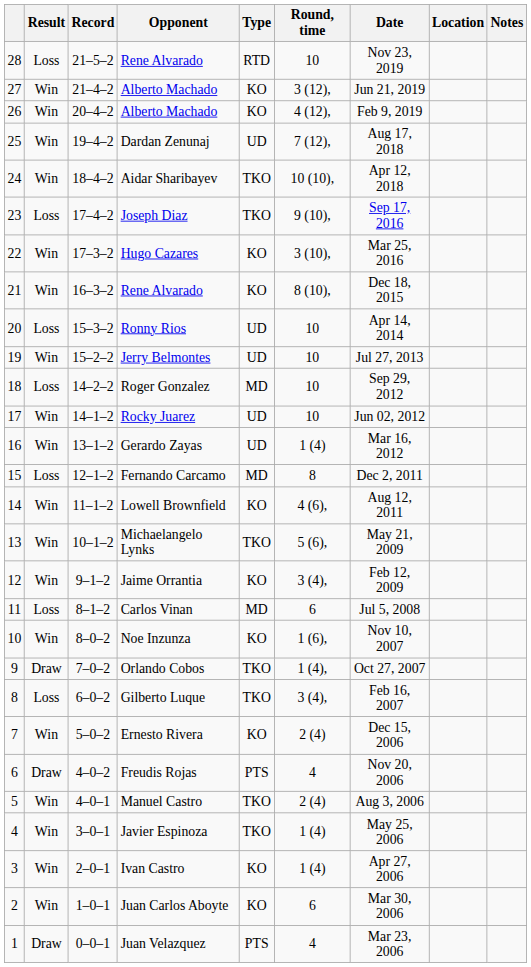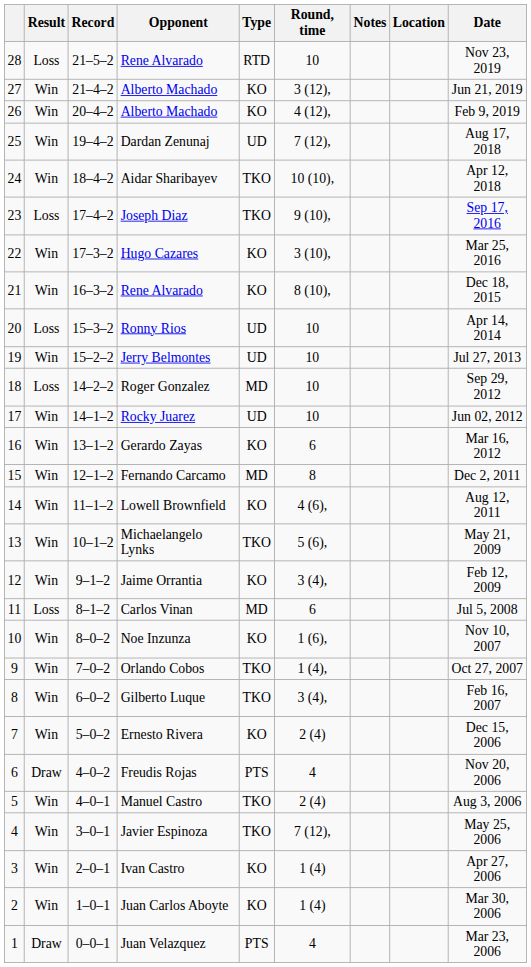columns swapped: (390, 23) <-> (507, 23)
(257, 446) UD -> (257, 446) KO
(312, 446) 1 (4) -> (312, 446) 6
(46, 475) Loss -> (46, 475) Win
(46, 668) Draw -> (46, 668) Win
(46, 698) Loss -> (46, 698) Win
(312, 831) 1 (4) -> (312, 831) 7 (12),
(312, 906) 6 -> (312, 906) 1 (4)
